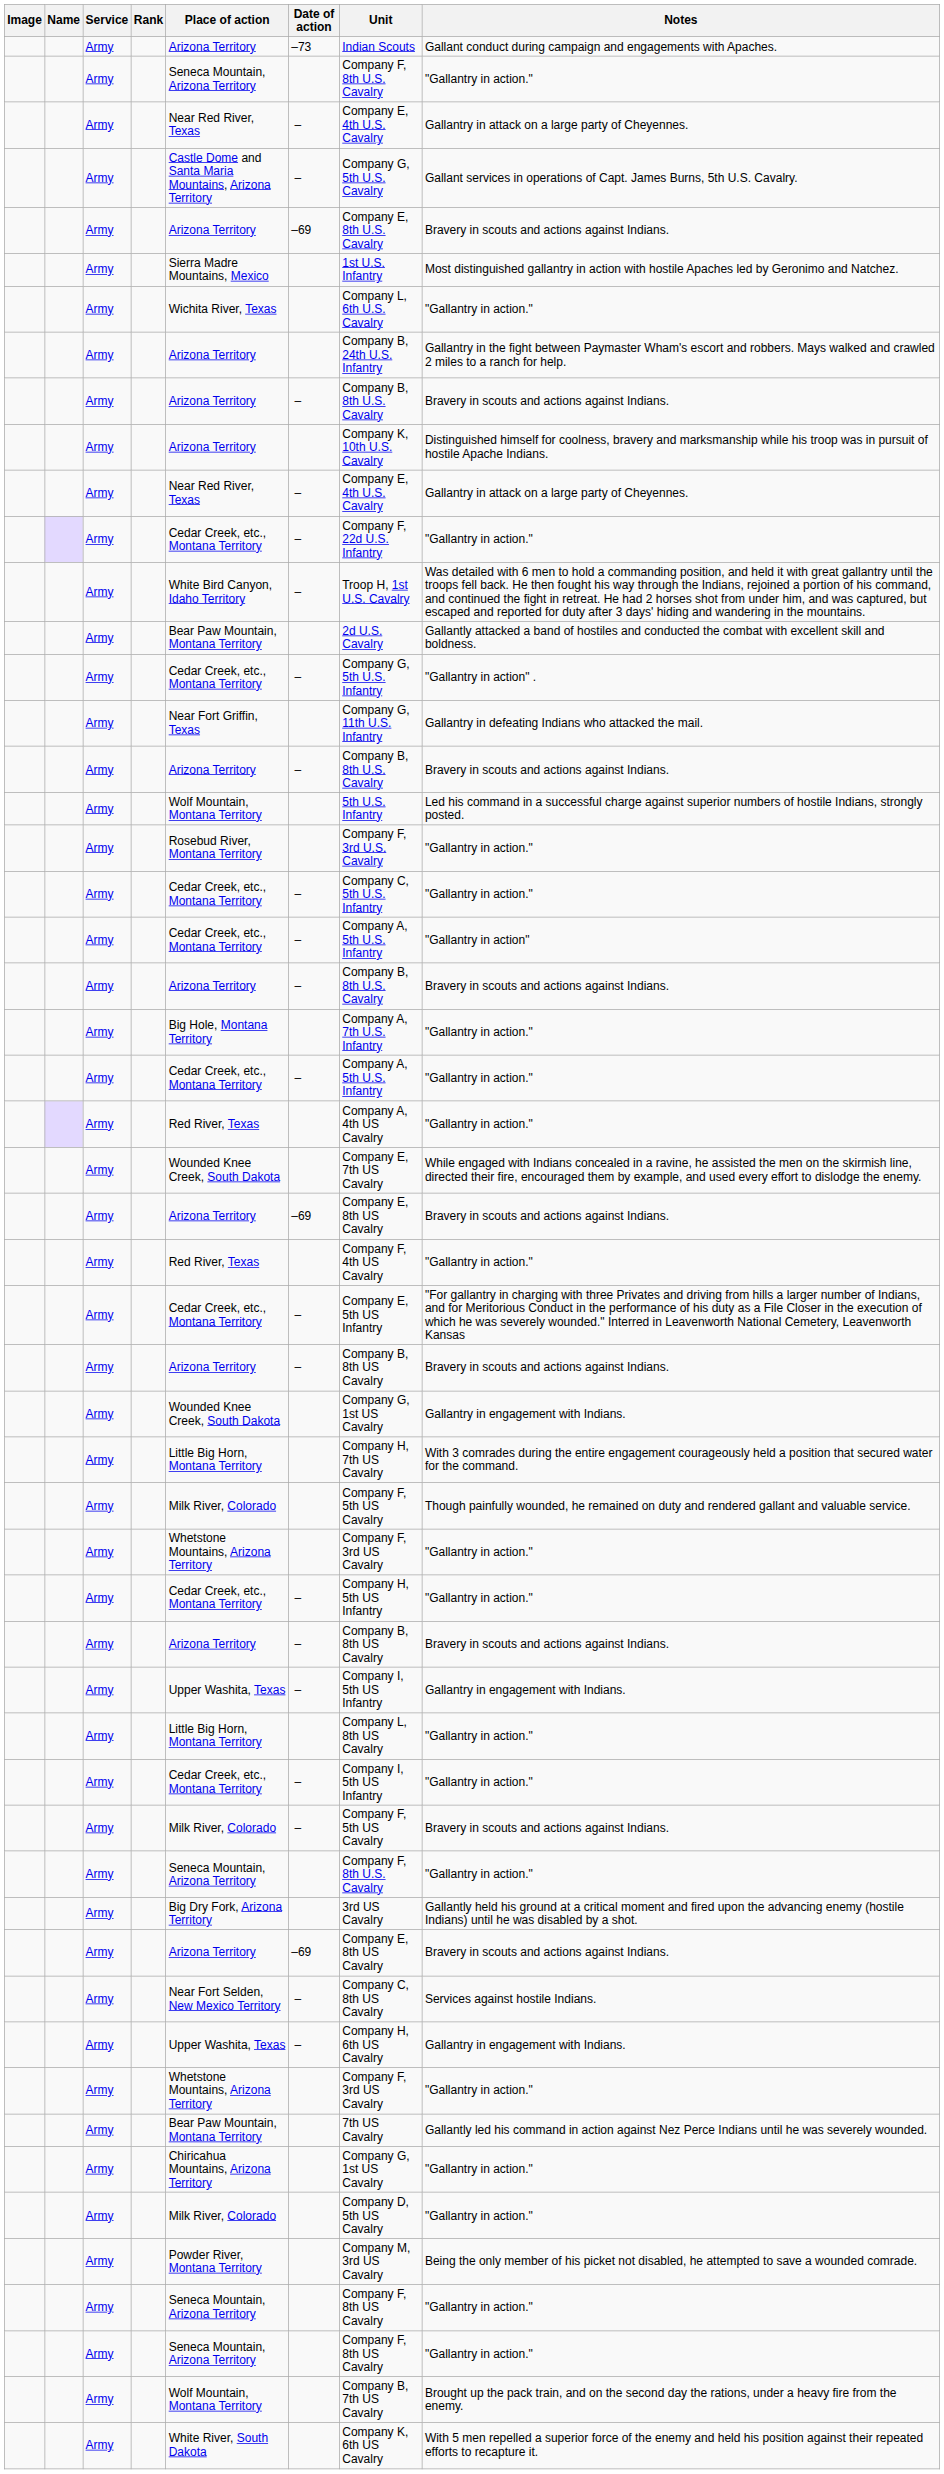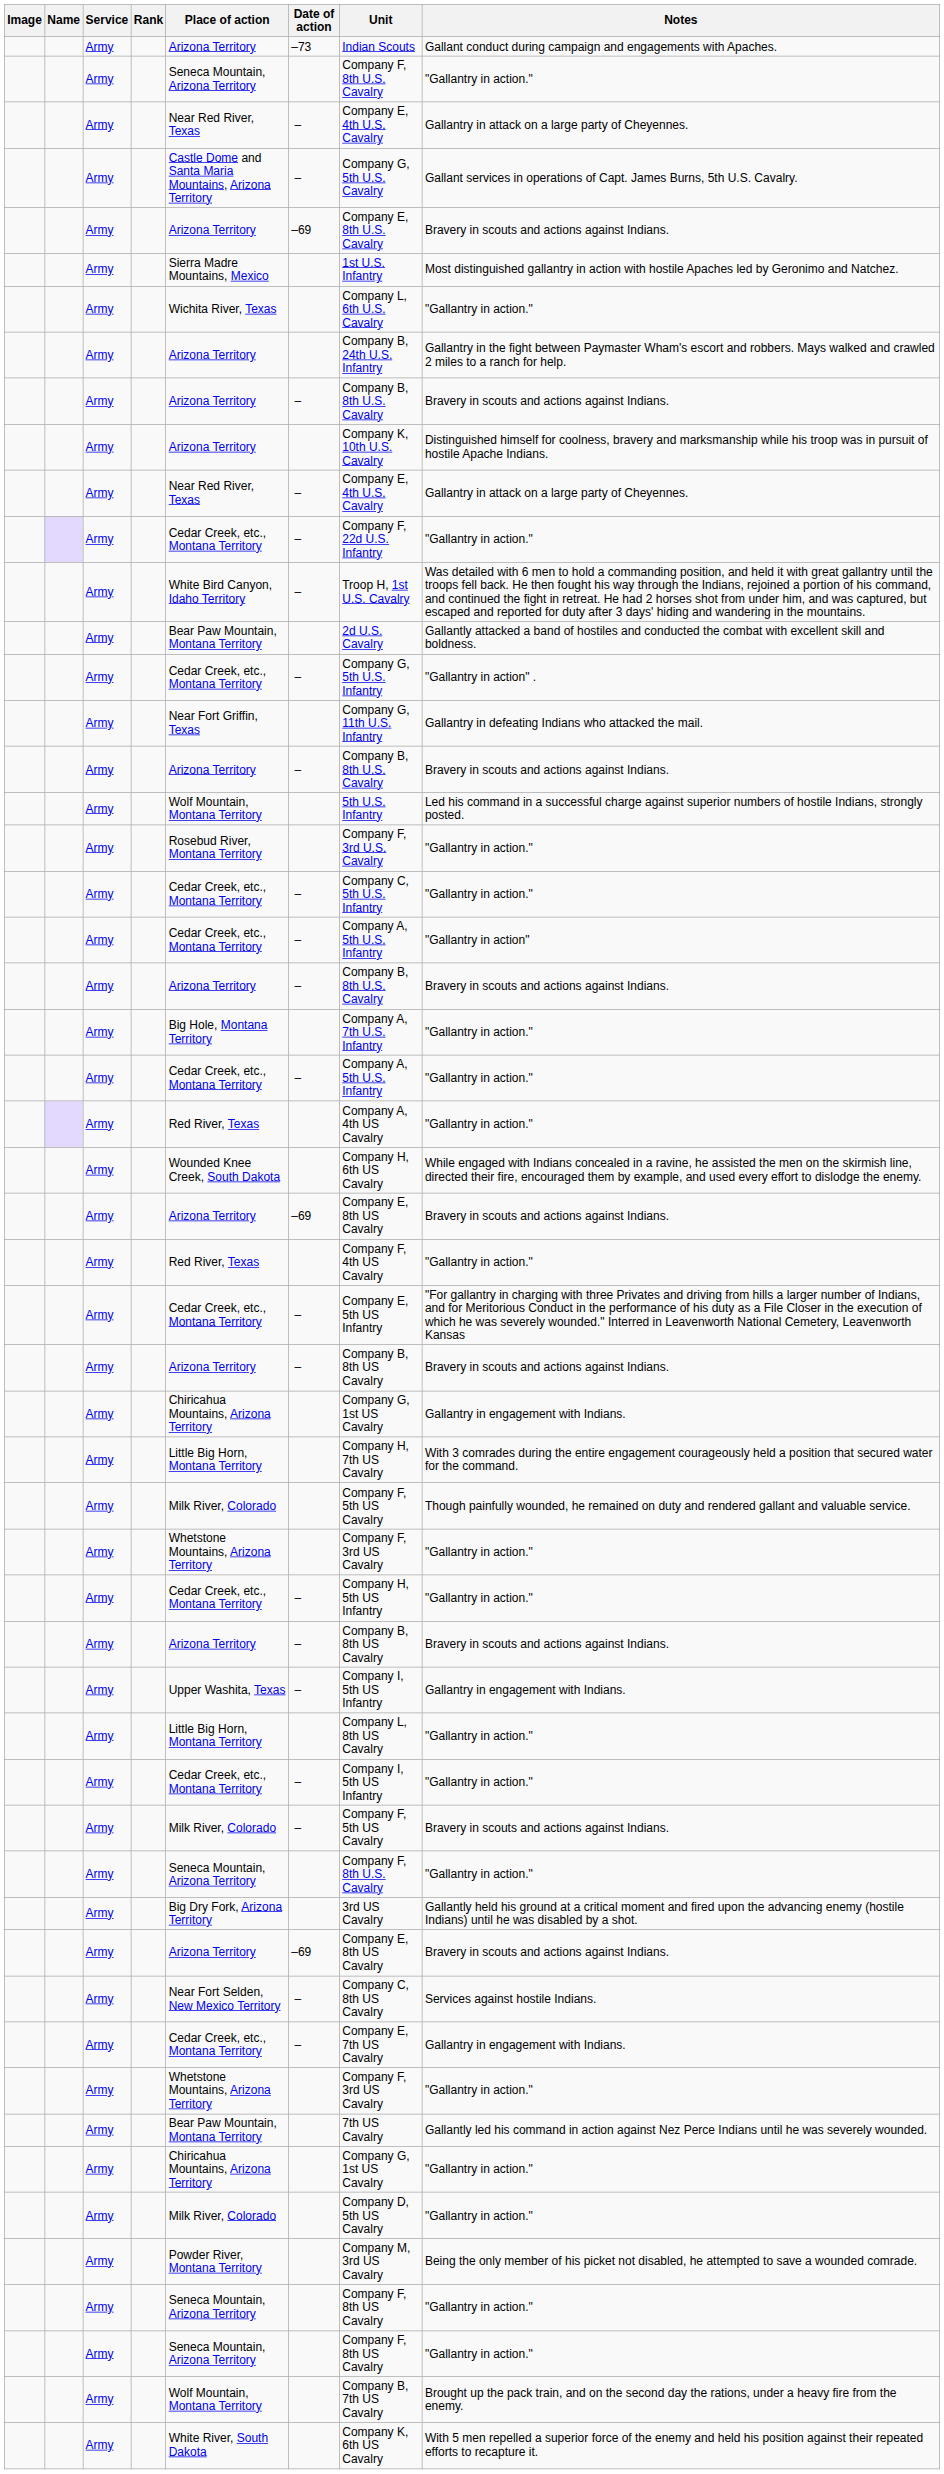(375, 1170) Company E, 7th US Cavalry -> (376, 1170) Company H, 6th US Cavalry
(224, 1413) Wounded Knee Creek, South Dakota -> (220, 1413) Chiricahua Mountains, Arizona Territory
(227, 2044) Upper Washita, Texas -> (217, 2044) Cedar Creek, etc., Montana Territory
(376, 2044) Company H, 6th US Cavalry -> (375, 2044) Company E, 7th US Cavalry
